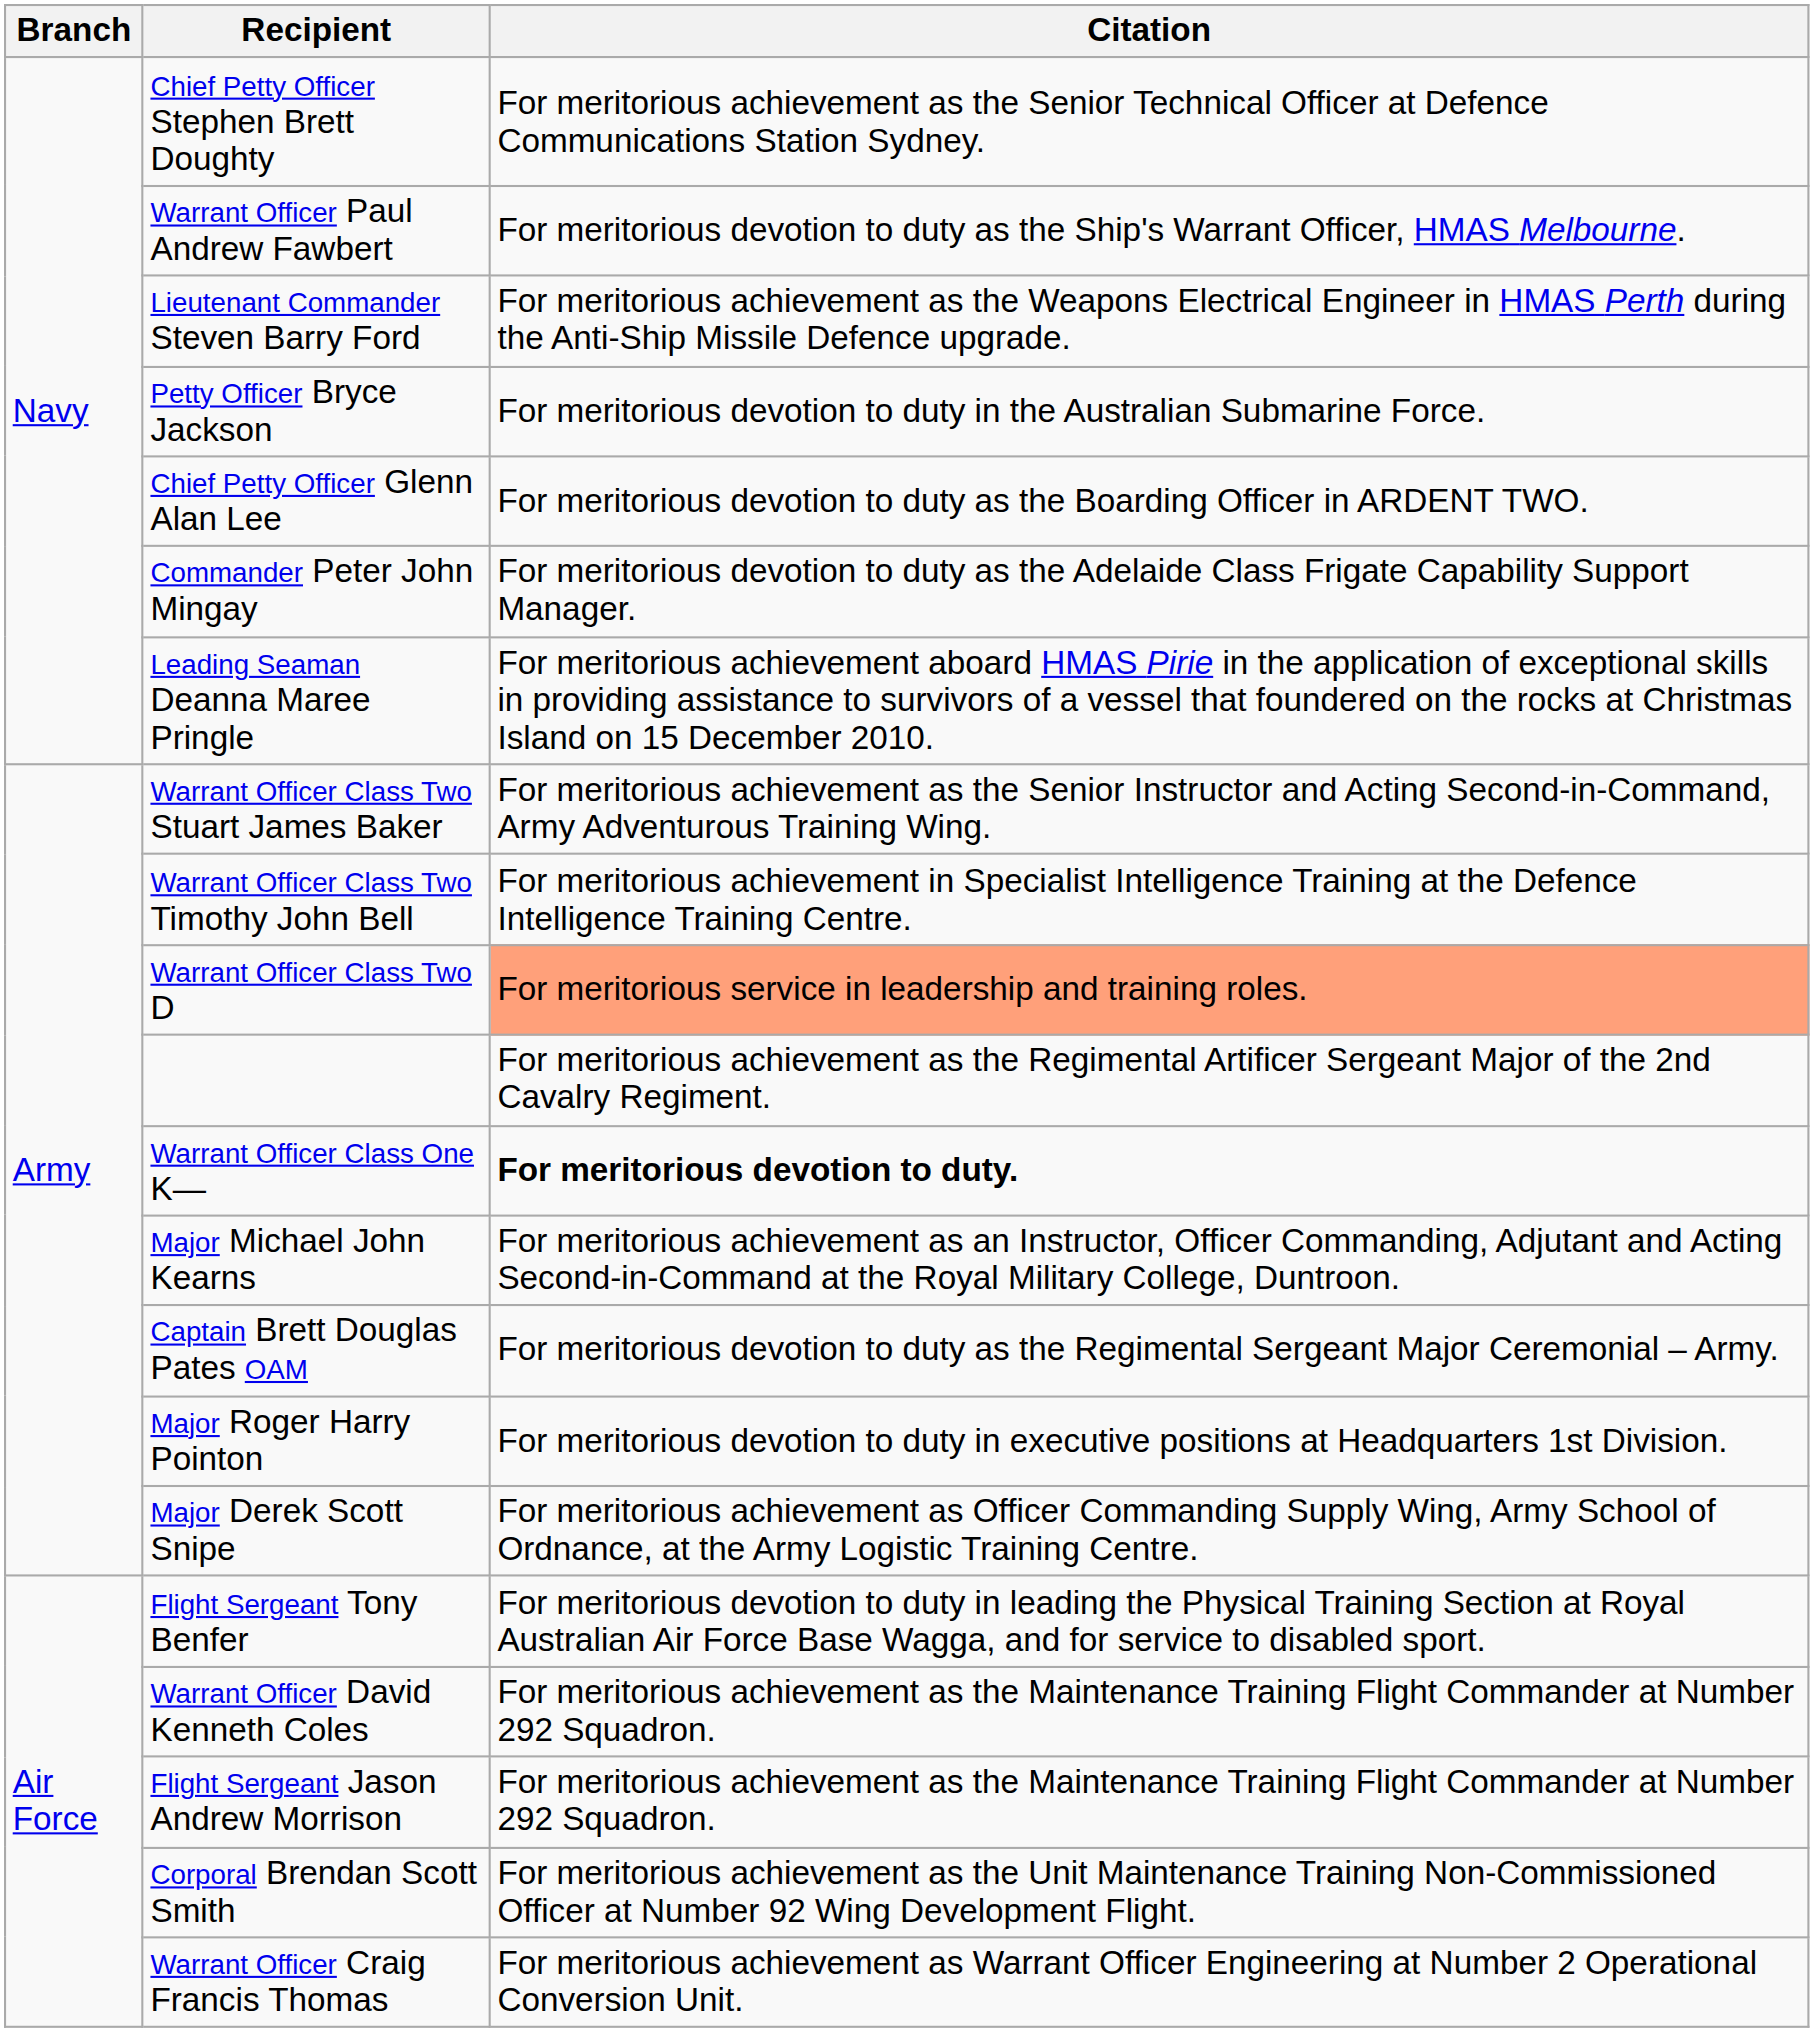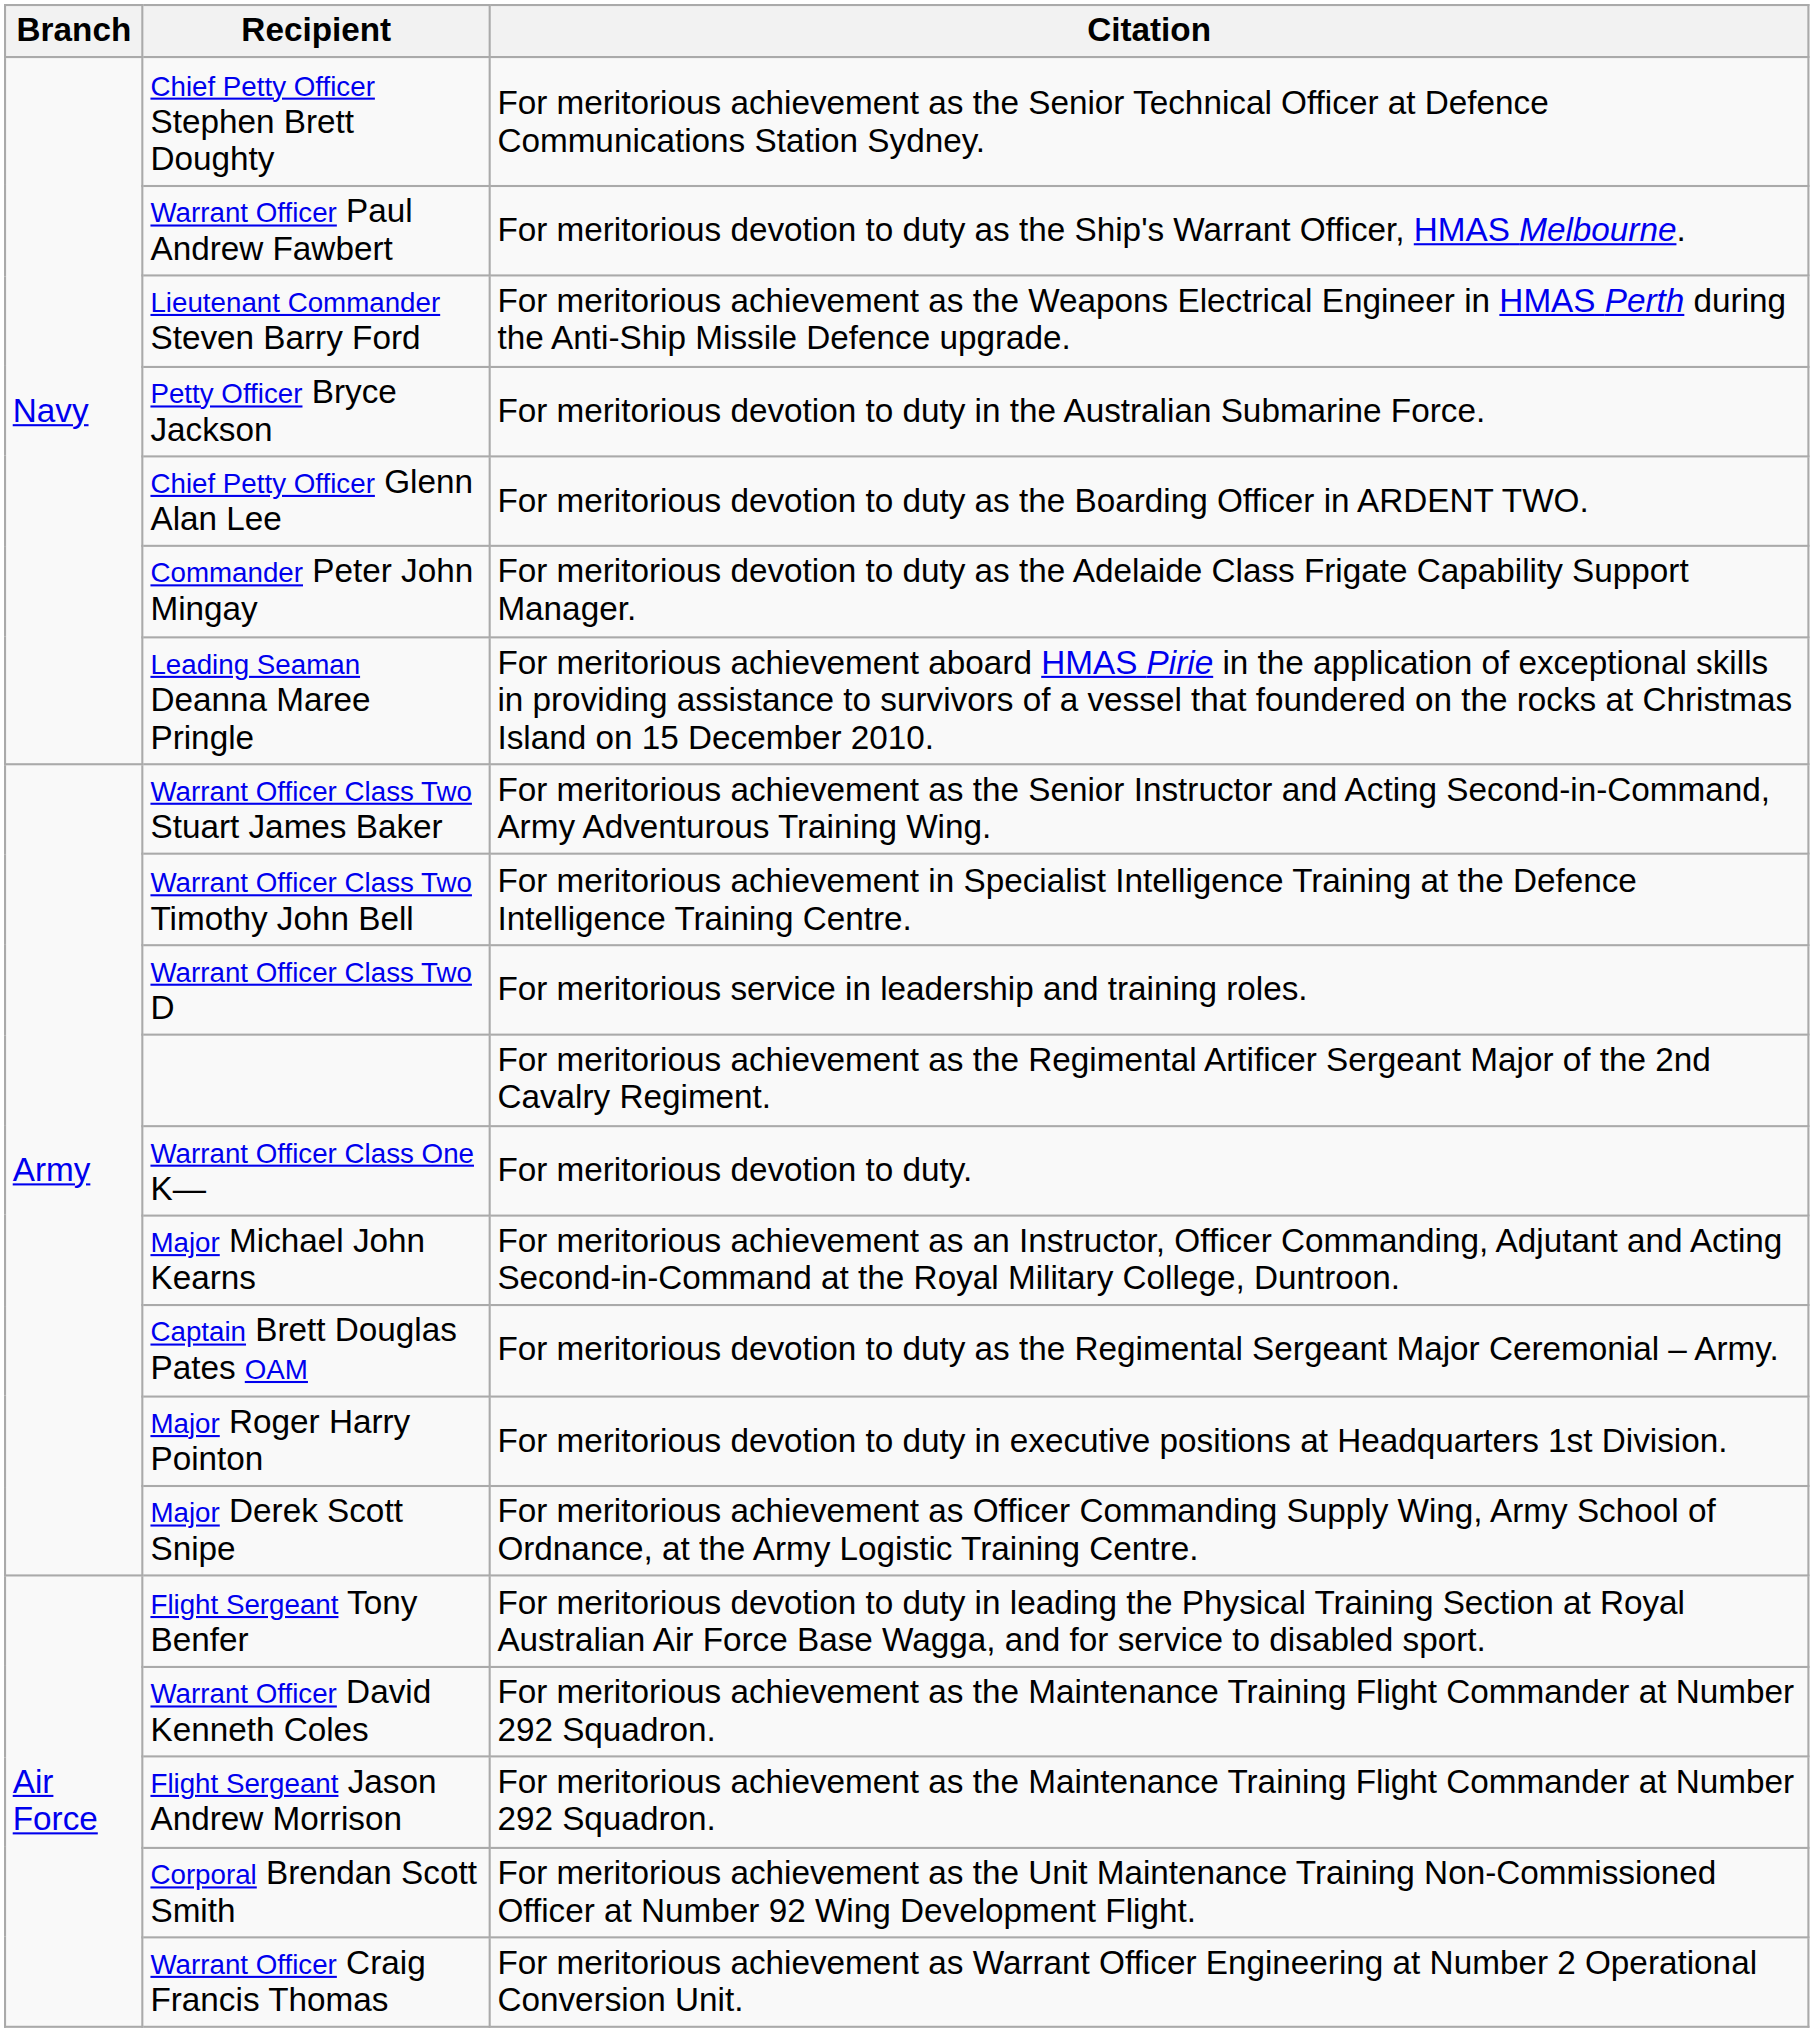(902, 989) lightsalmon background -> (902, 989) no background
(758, 1169) bold -> (735, 1169) normal
